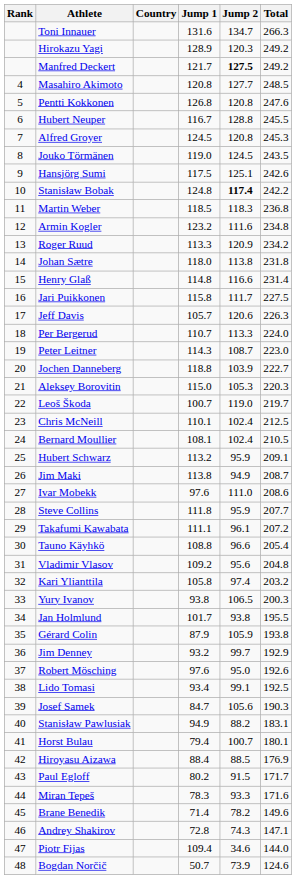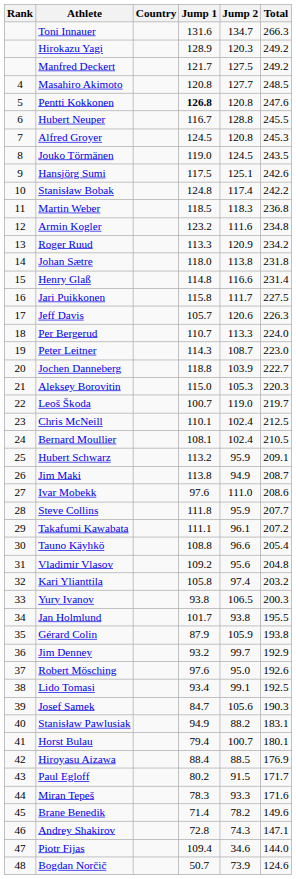(240, 66) bold -> (240, 66) normal
(199, 102) normal -> (199, 102) bold
(240, 191) bold -> (240, 191) normal
